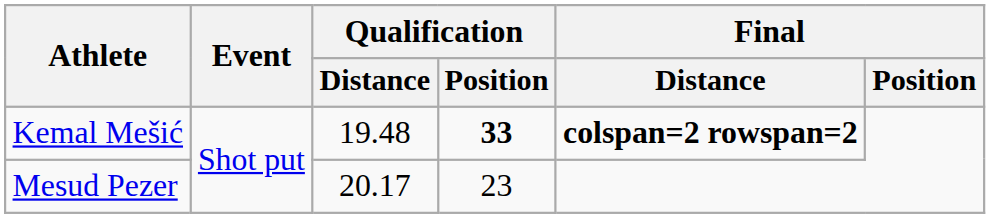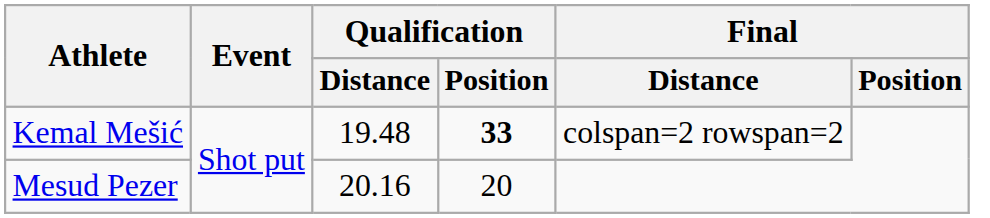(710, 133) bold -> (703, 133) normal
(375, 185) 20.17 -> (375, 185) 20.16
(496, 185) 23 -> (496, 185) 20
